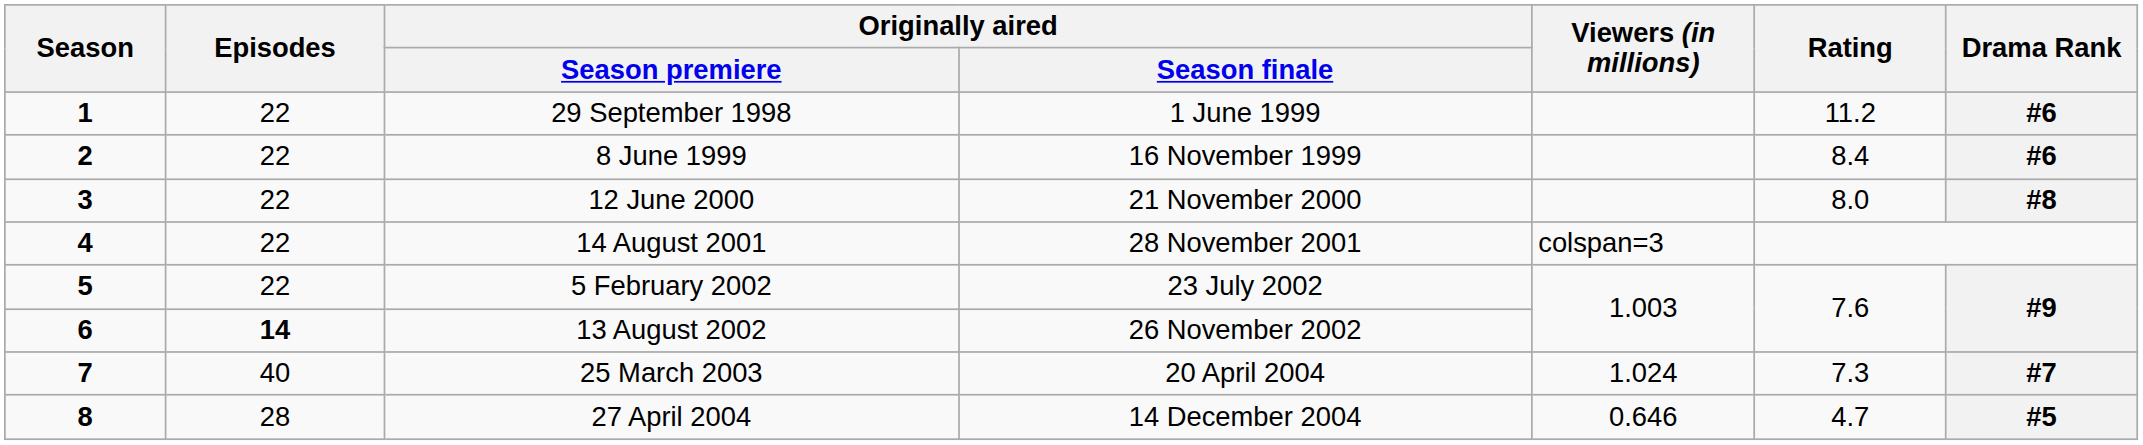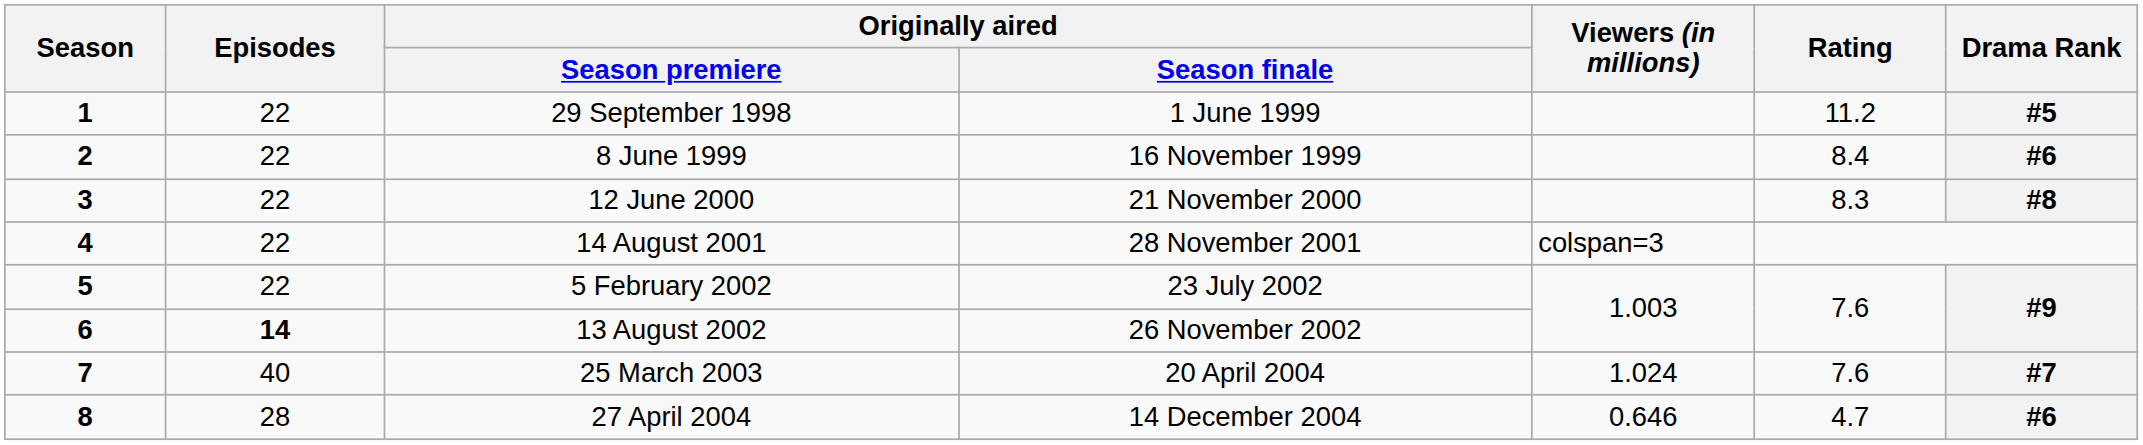(2042, 112) #6 -> (2042, 112) #5
(1850, 199) 8.0 -> (1850, 199) 8.3
(1850, 373) 7.3 -> (1850, 373) 7.6
(2042, 416) #5 -> (2042, 416) #6
